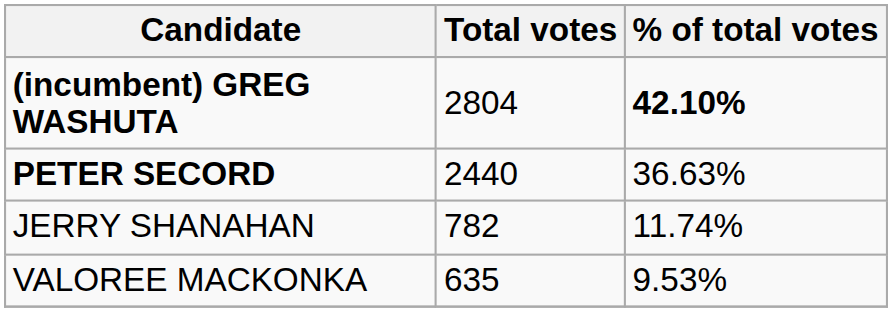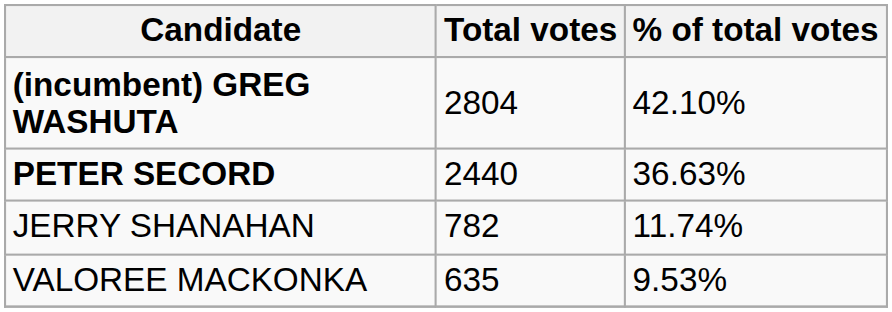(689, 102) bold -> (689, 102) normal
